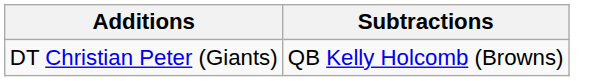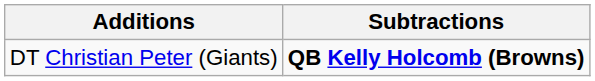(426, 57) normal -> (436, 57) bold
